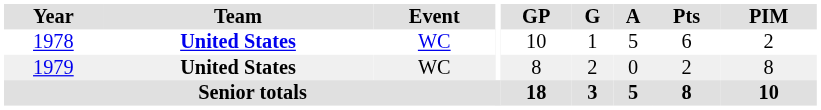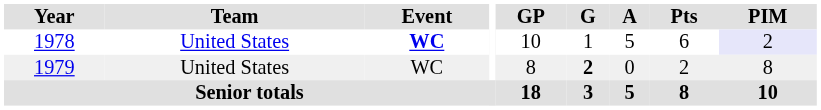(238, 41) bold -> (235, 41) normal
(434, 41) normal -> (427, 41) bold
(769, 41) no background -> (768, 41) lavender background
(238, 67) bold -> (235, 67) normal
(592, 67) normal -> (588, 67) bold
